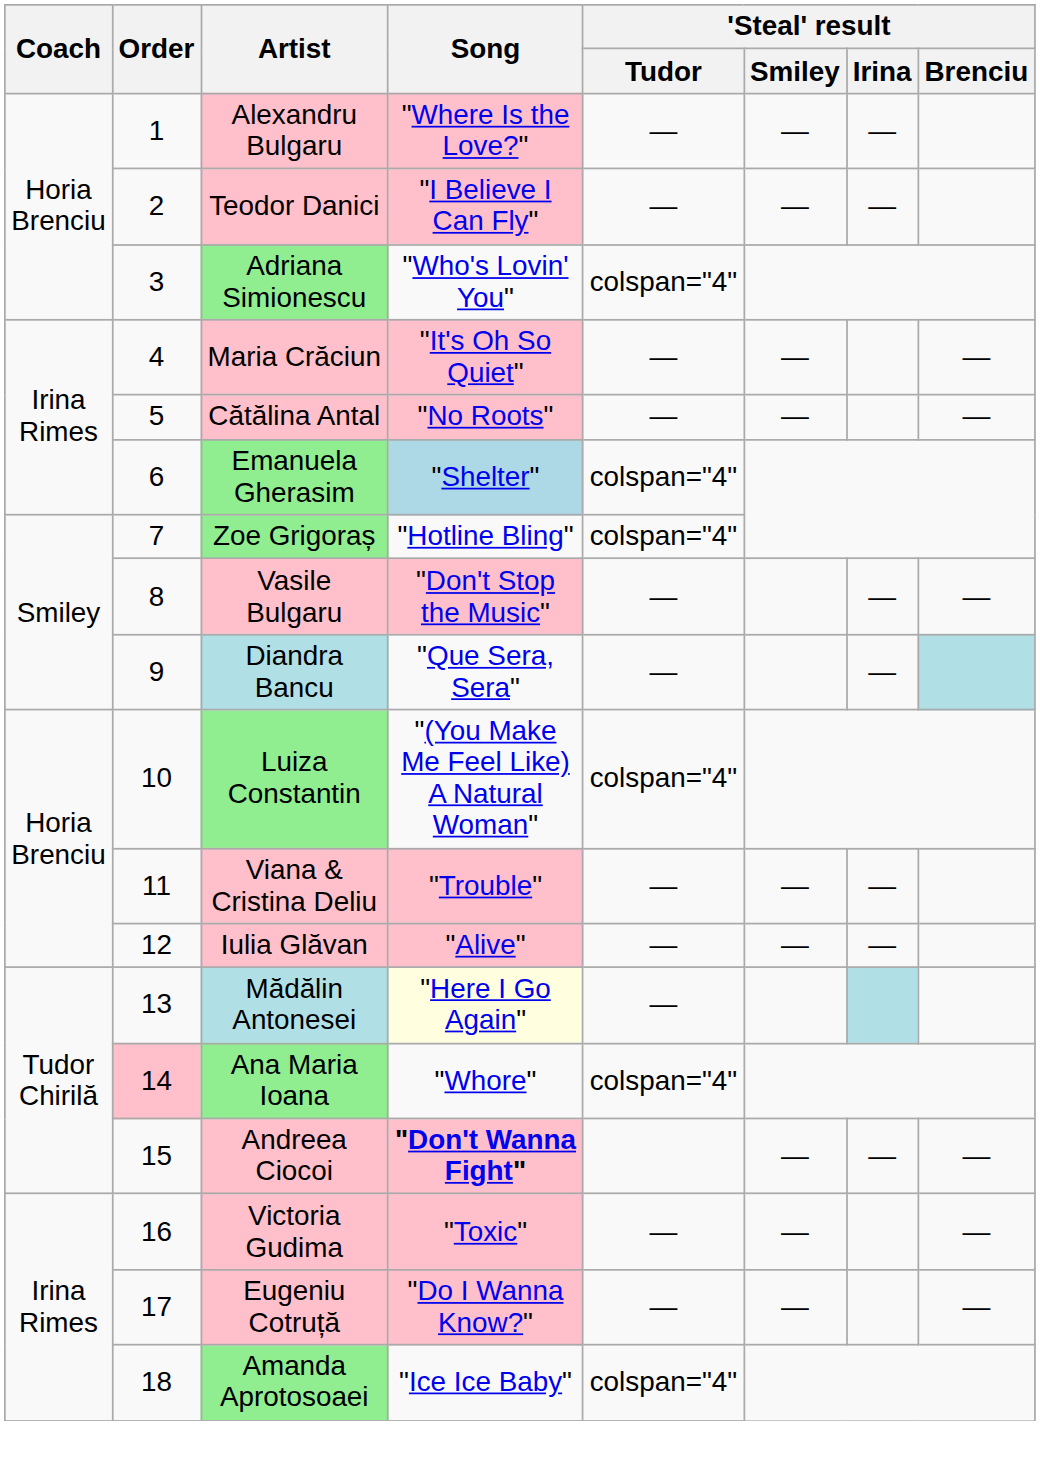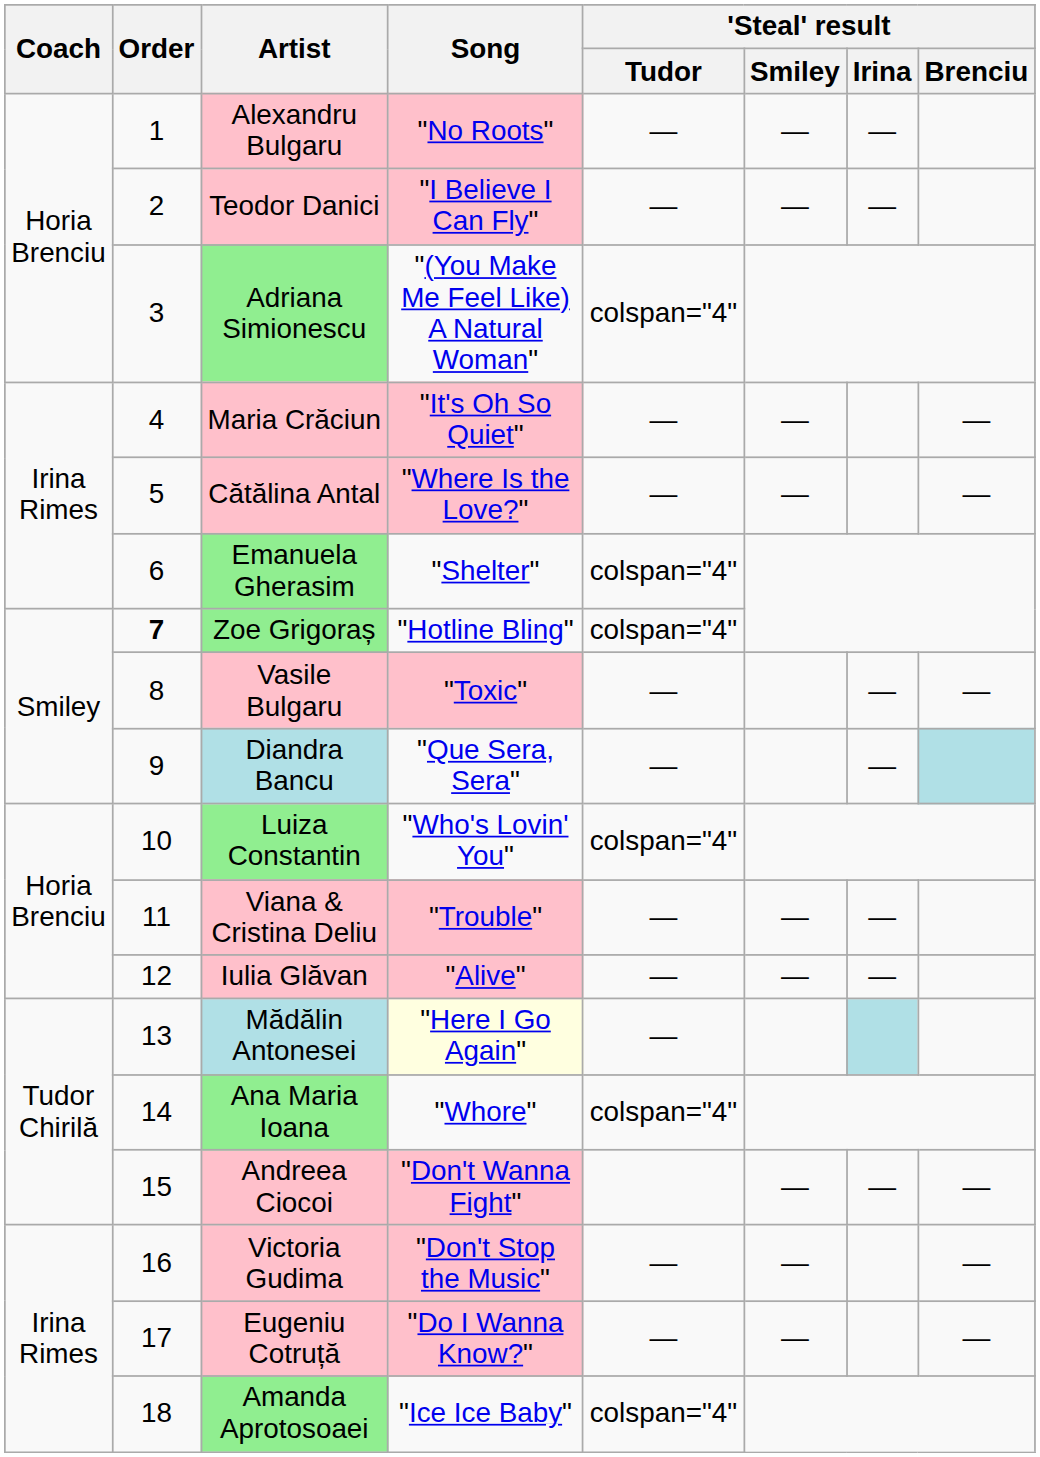(486, 130) "Where Is the Love?" -> (486, 130) "No Roots"
(486, 281) "Who's Lovin' You" -> (486, 312) "(You Make Me Feel Like) A Natural Woman"
(486, 416) "No Roots" -> (486, 495) "Where Is the Love?"
(486, 476) lightblue background -> (486, 570) no background
(156, 536) normal -> (156, 630) bold
(485, 596) "Don't Stop the Music" -> (486, 690) "Toxic"
(486, 778) "(You Make Me Feel Like) A Natural Woman" -> (486, 841) "Who's Lovin' You"
(156, 1080) pink background -> (156, 1111) no background
(485, 1155) bold -> (485, 1187) normal
(486, 1231) "Toxic" -> (485, 1262) "Don't Stop the Music"
